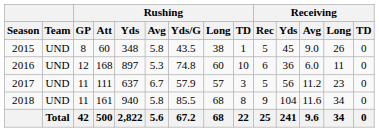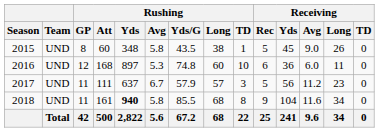(130, 100) normal -> (130, 100) bold
